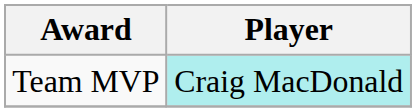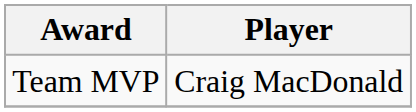(289, 80) paleturquoise background -> (289, 80) no background
